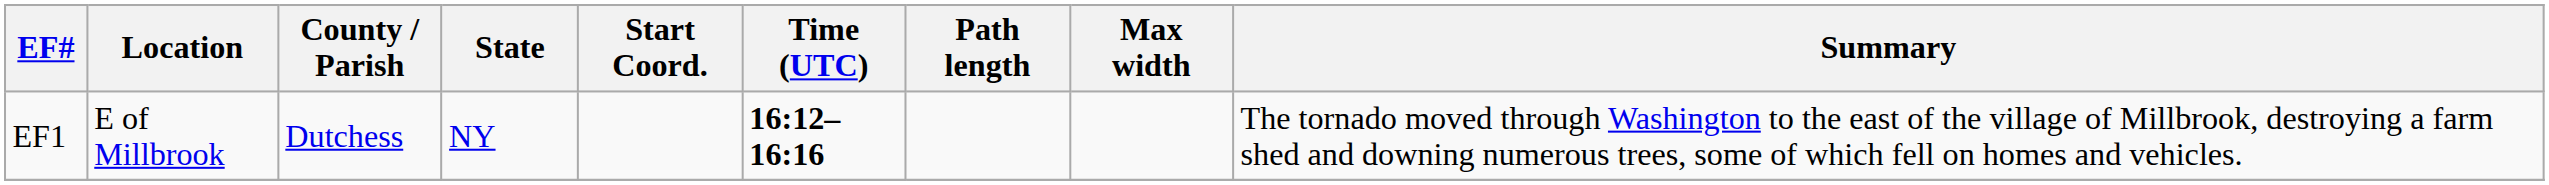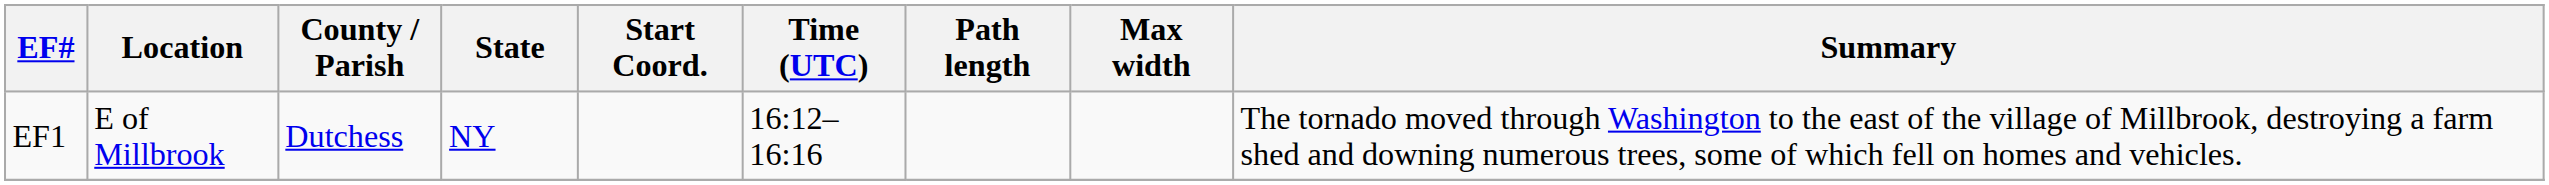(795, 135) bold -> (794, 135) normal
